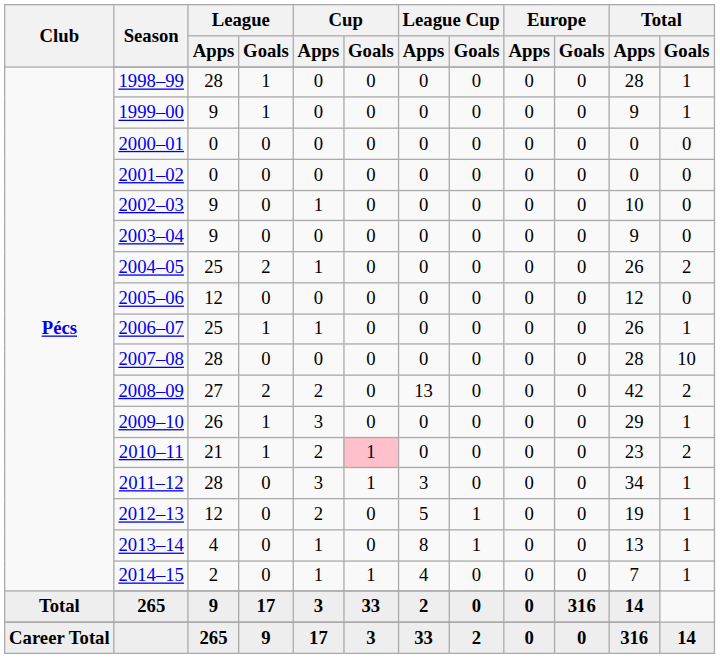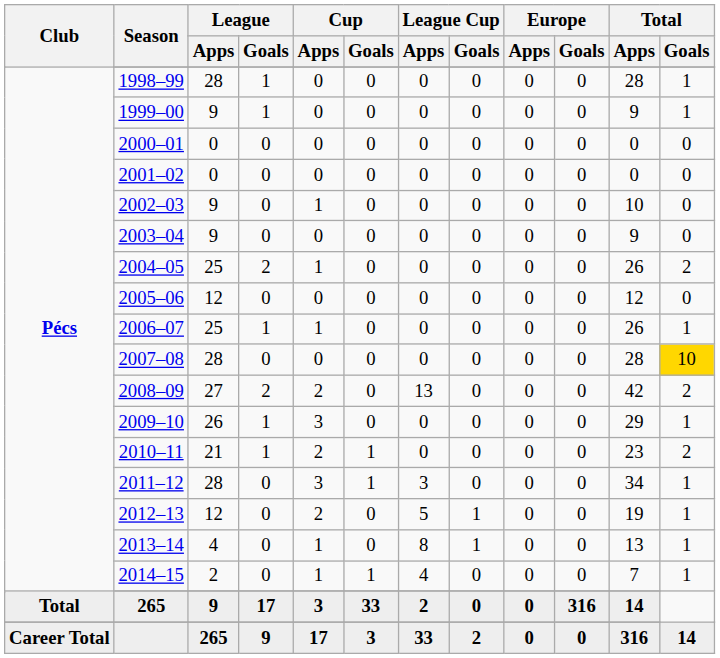(687, 359) no background -> (687, 359) gold background
(371, 452) pink background -> (371, 452) no background
